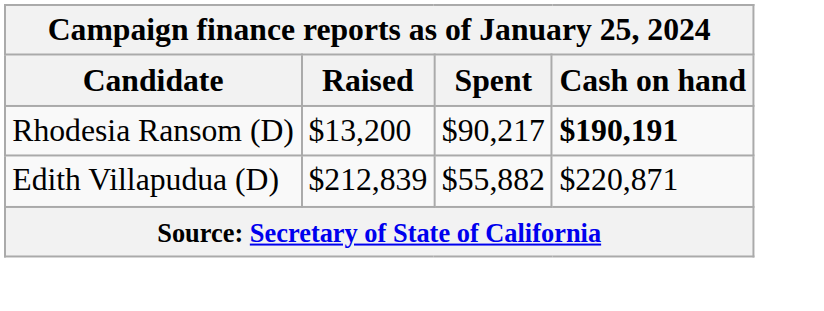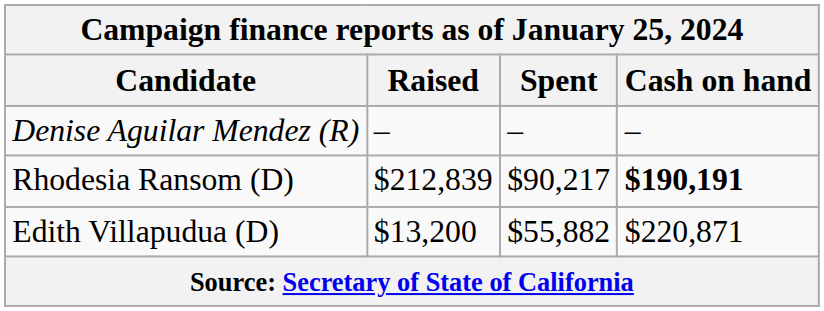+ row: (186, 130)
(360, 130) $13,200 -> (433, 180) $212,839
(368, 180) $212,839 -> (425, 230) $13,200
